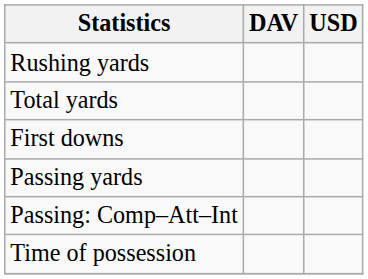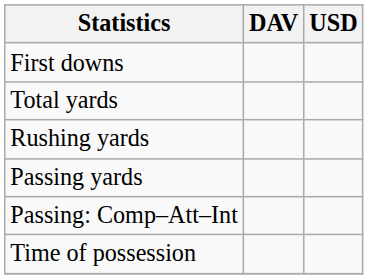rows swapped: (67, 138) <-> (80, 62)
